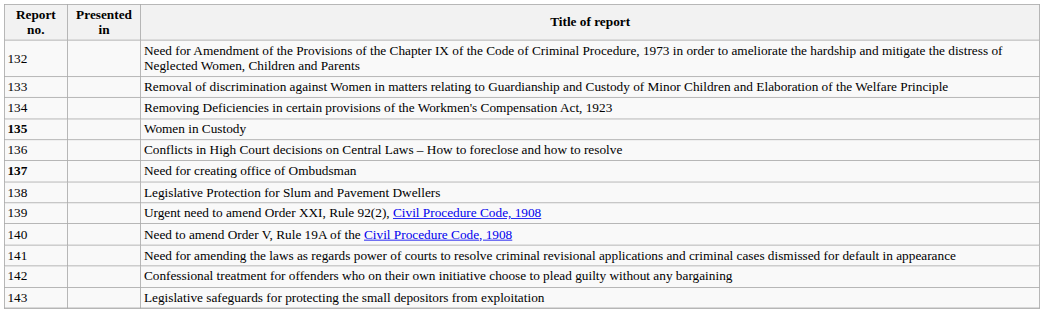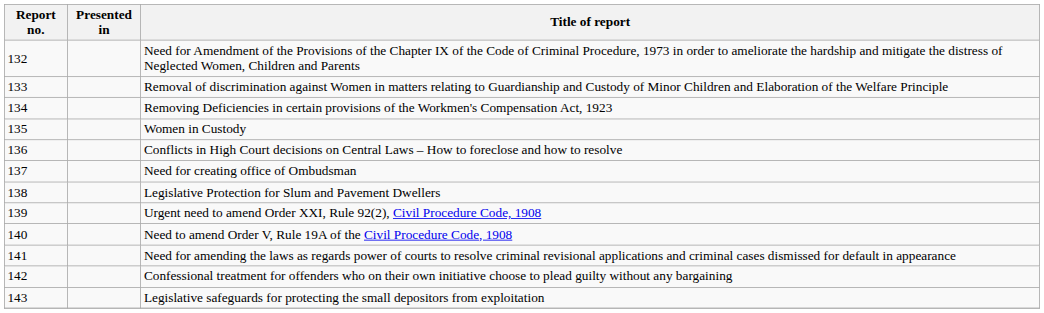(17, 129) bold -> (17, 129) normal
(17, 171) bold -> (17, 171) normal
